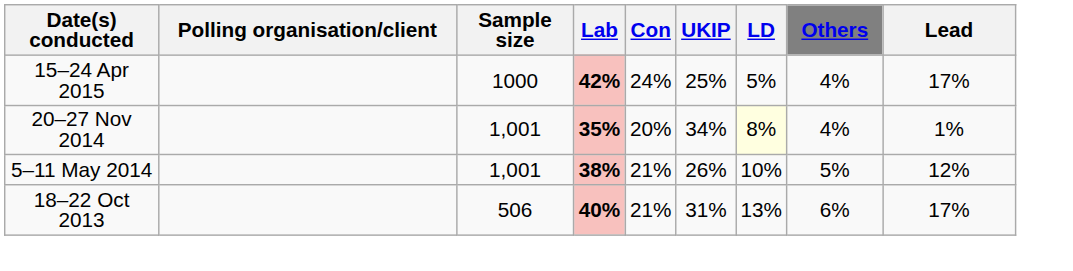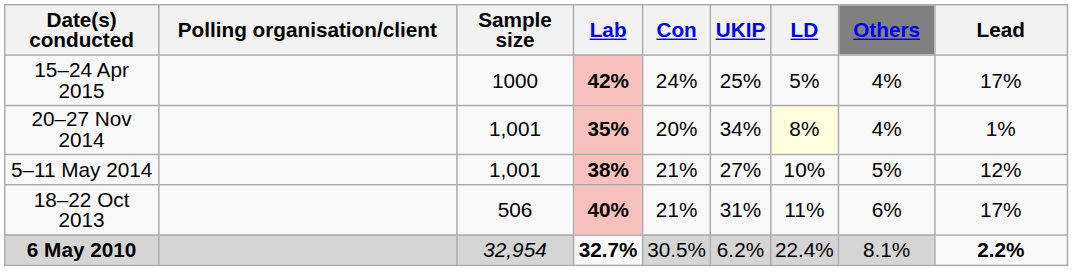(706, 170) 26% -> (740, 170) 27%
(761, 210) 13% -> (804, 210) 11%
+ row: (82, 250)
